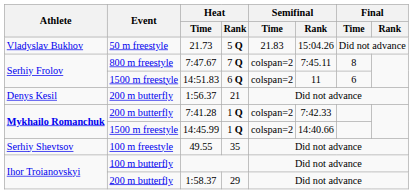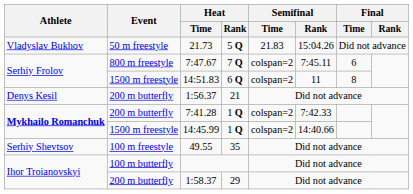(354, 62) 8 -> (354, 62) 6
(354, 79) 6 -> (354, 79) 8
